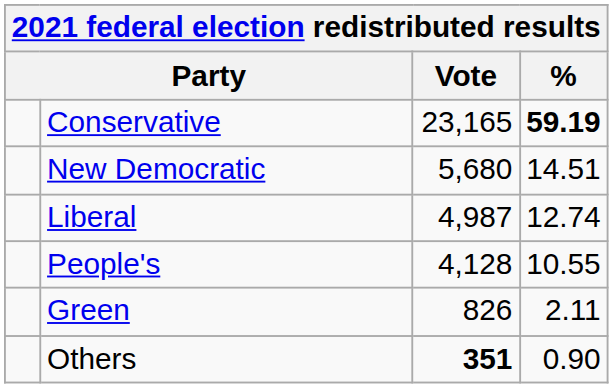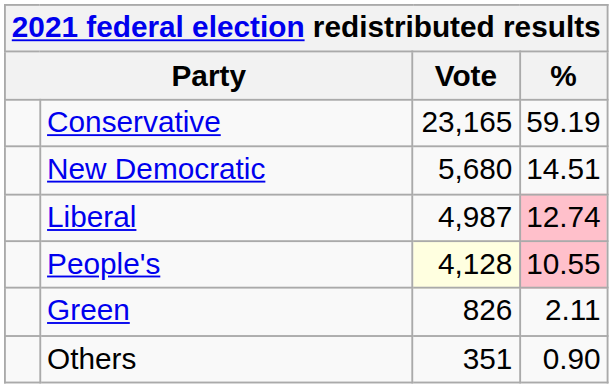(563, 122) bold -> (563, 122) normal
(563, 216) no background -> (563, 216) pink background
(475, 264) no background -> (475, 264) lightyellow background
(563, 264) no background -> (563, 264) pink background
(488, 358) bold -> (488, 358) normal
